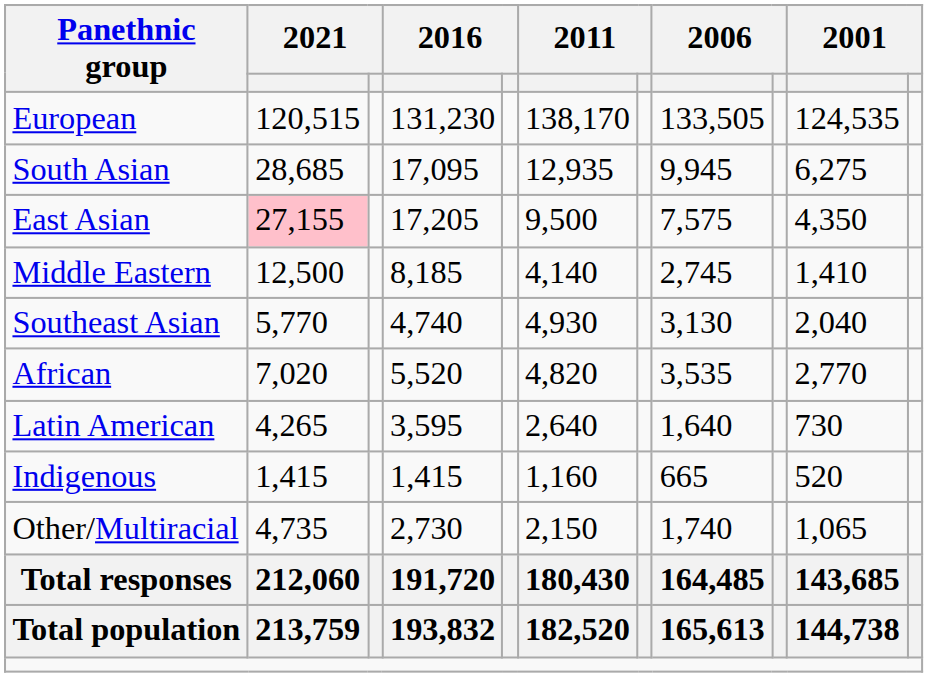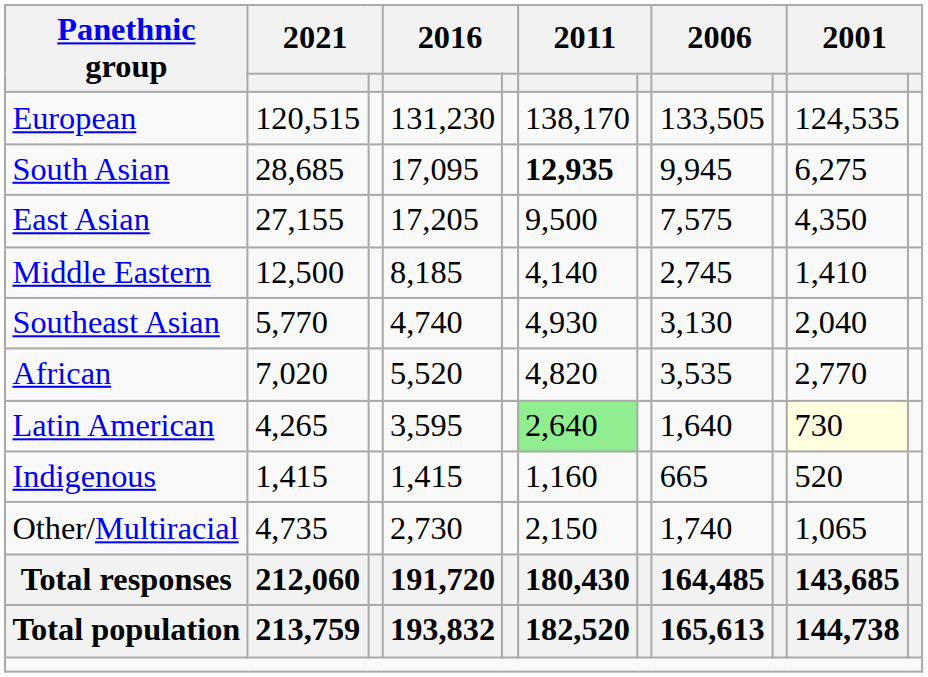(569, 169) normal -> (569, 169) bold
(300, 220) pink background -> (300, 220) no background
(561, 425) no background -> (561, 425) lightgreen background
(819, 425) no background -> (819, 425) lightyellow background
